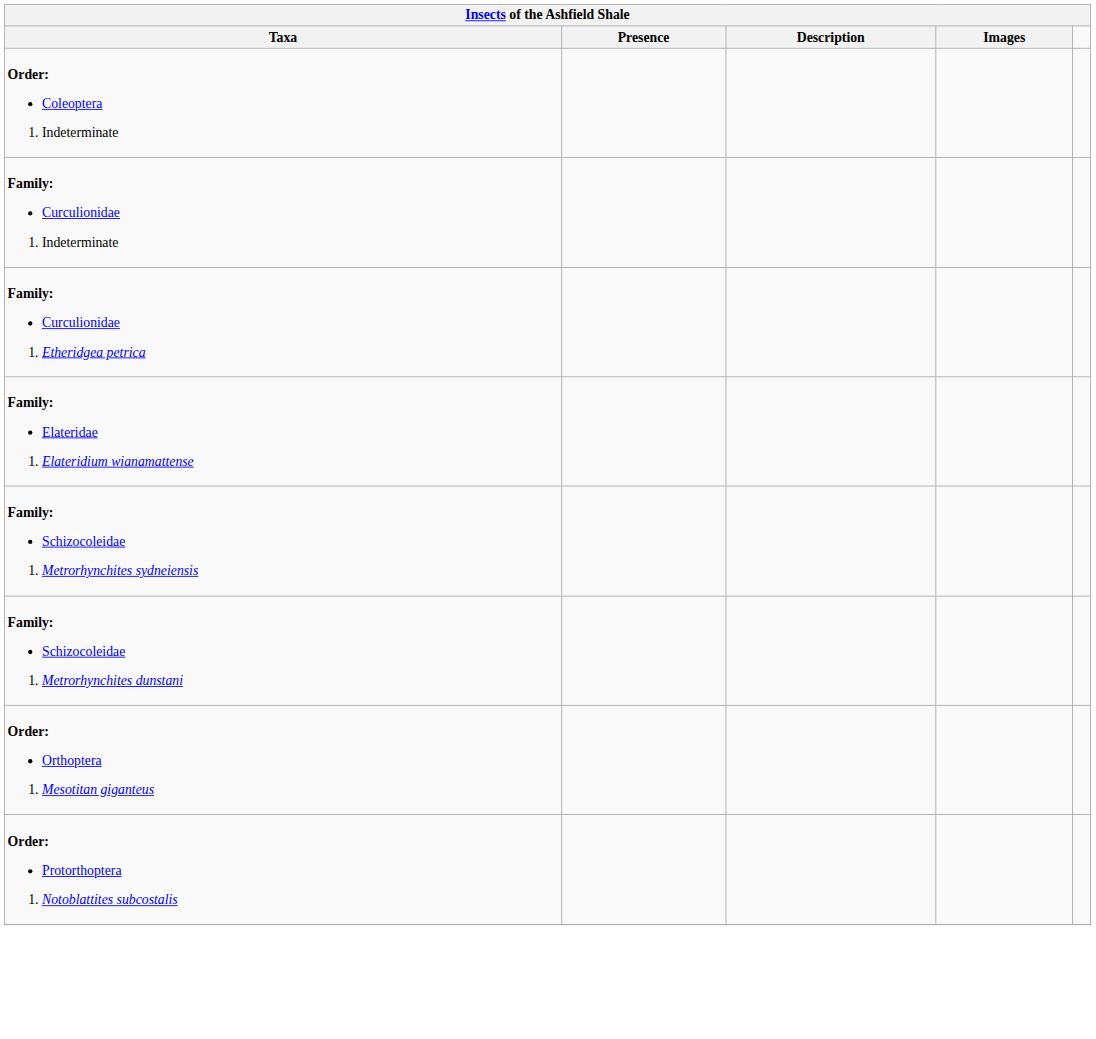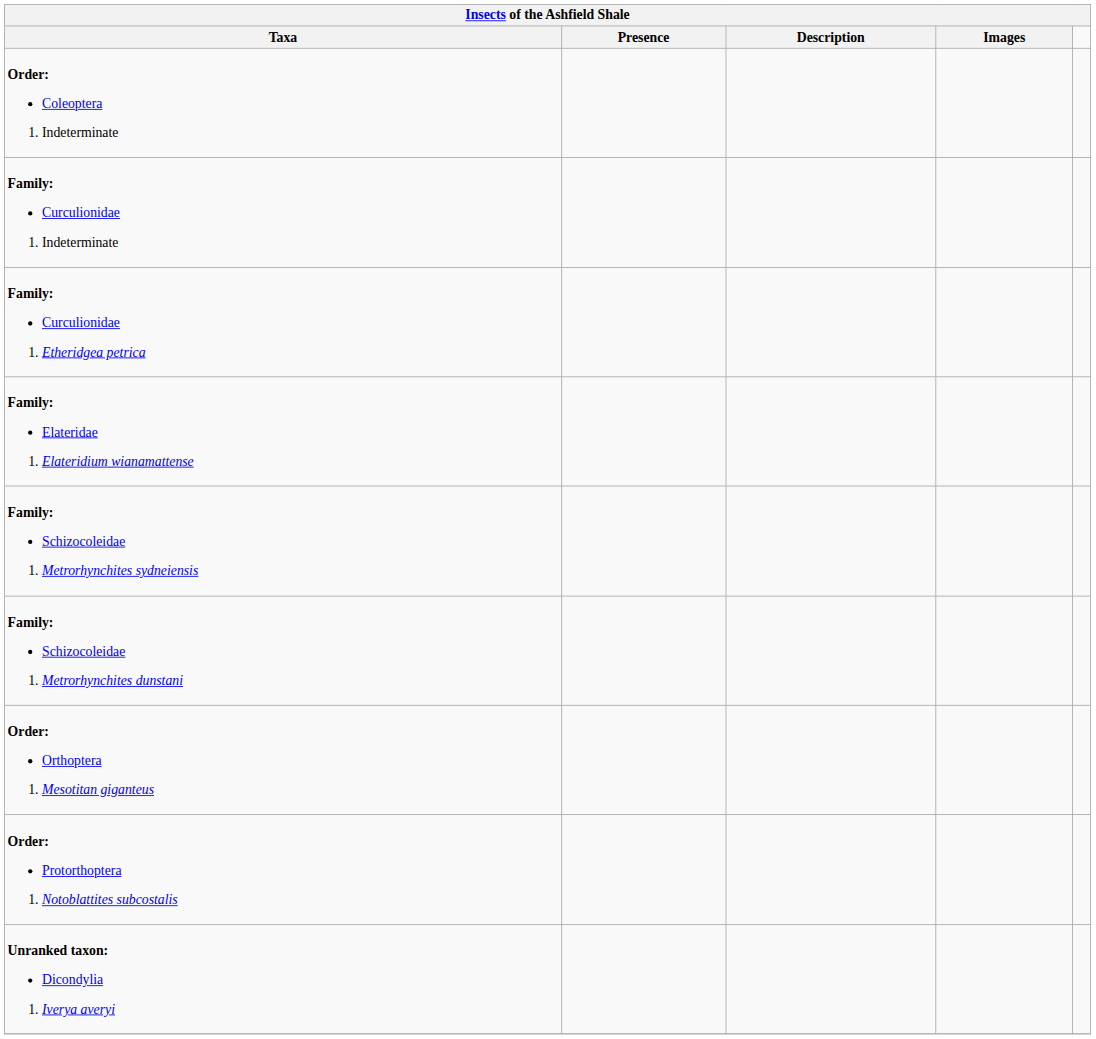+ row: (283, 980)
